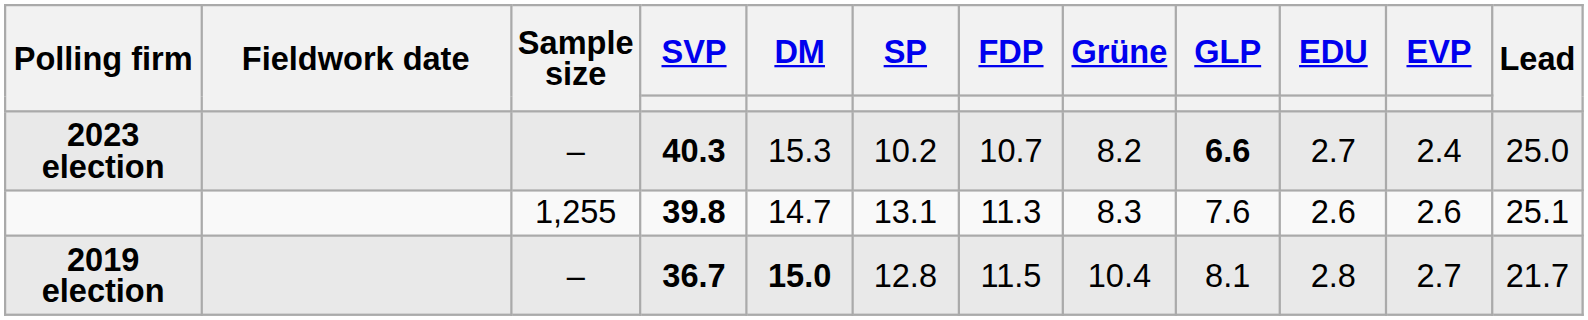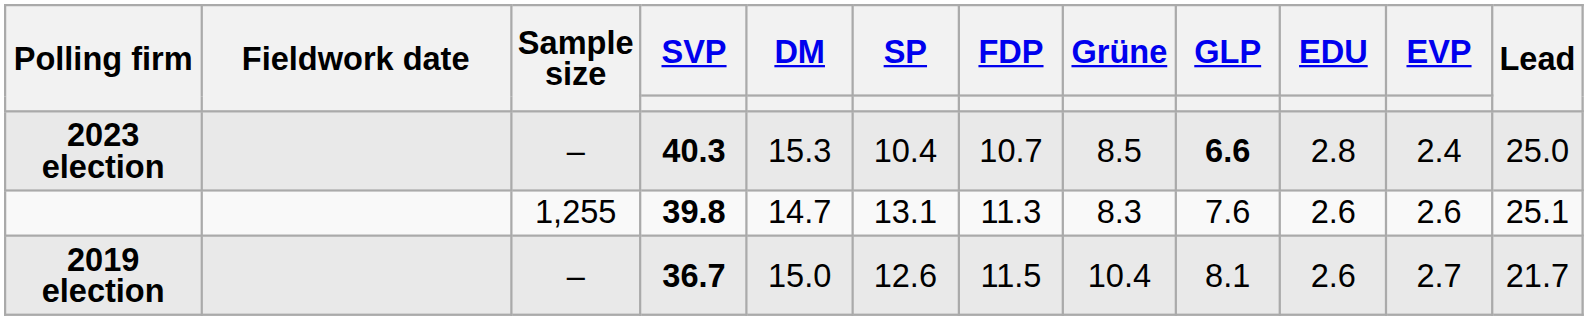(905, 150) 10.2 -> (905, 150) 10.4
(1119, 150) 8.2 -> (1119, 150) 8.5
(1333, 150) 2.7 -> (1333, 150) 2.8
(800, 276) bold -> (800, 276) normal
(905, 276) 12.8 -> (905, 276) 12.6
(1333, 276) 2.8 -> (1333, 276) 2.6
